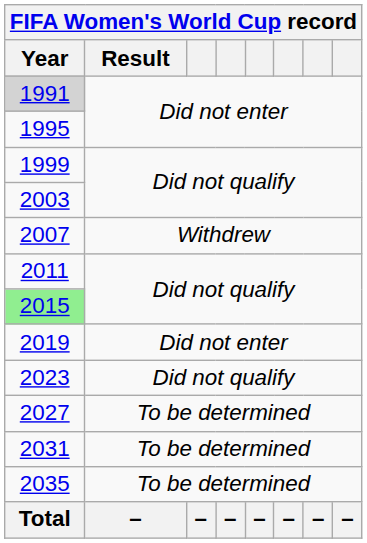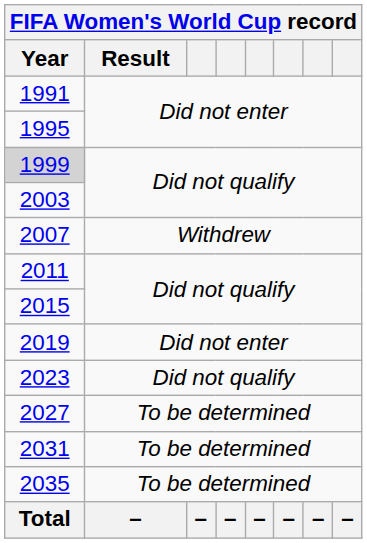(45, 93) lightgrey background -> (45, 93) no background
(45, 164) no background -> (45, 164) lightgrey background
(45, 306) lightgreen background -> (45, 306) no background
